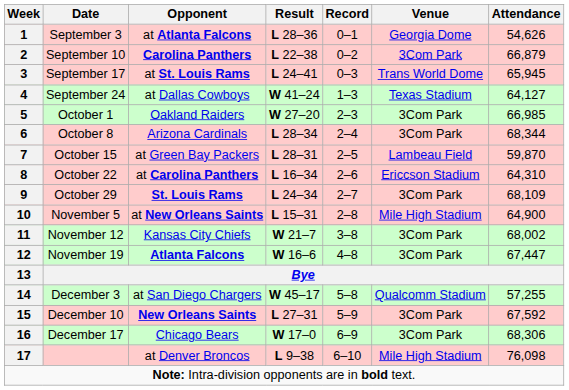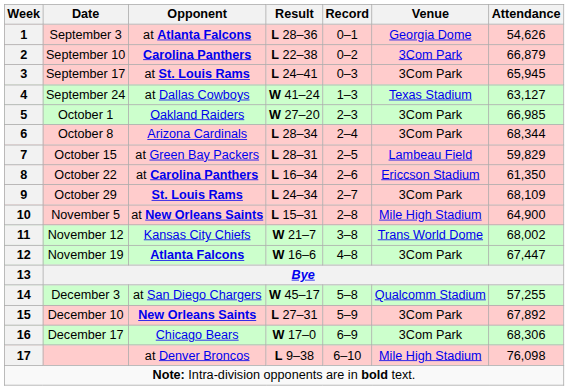(430, 74) Trans World Dome -> (430, 74) 3Com Park
(526, 94) 64,127 -> (526, 94) 63,127
(526, 154) 59,870 -> (526, 154) 59,829
(526, 174) 64,310 -> (526, 174) 61,350
(430, 235) 3Com Park -> (430, 235) Trans World Dome
(526, 315) 67,592 -> (526, 315) 67,892
